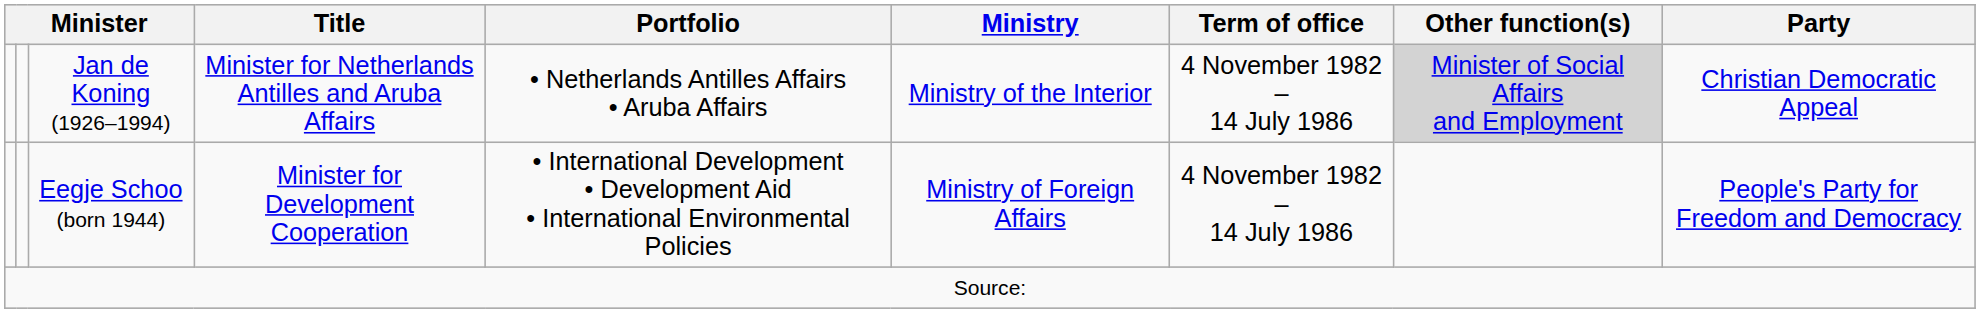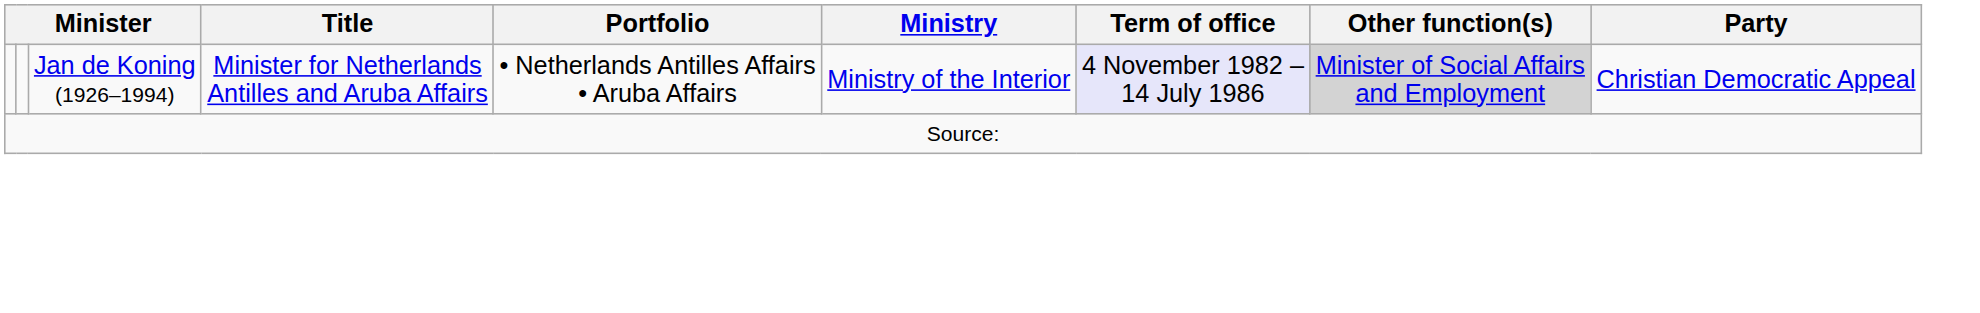(1281, 93) no background -> (1193, 78) lavender background
- row: (111, 204)
